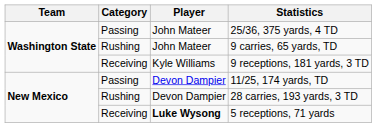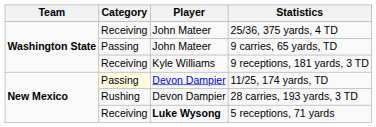(120, 30) Passing -> (124, 30) Receiving
(120, 46) Rushing -> (120, 46) Passing
(120, 80) no background -> (120, 80) lightyellow background
